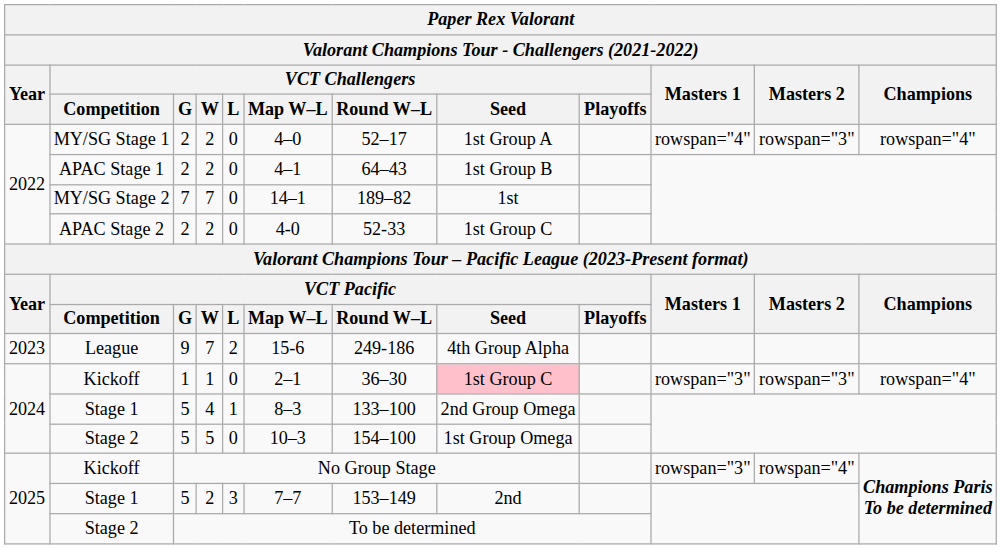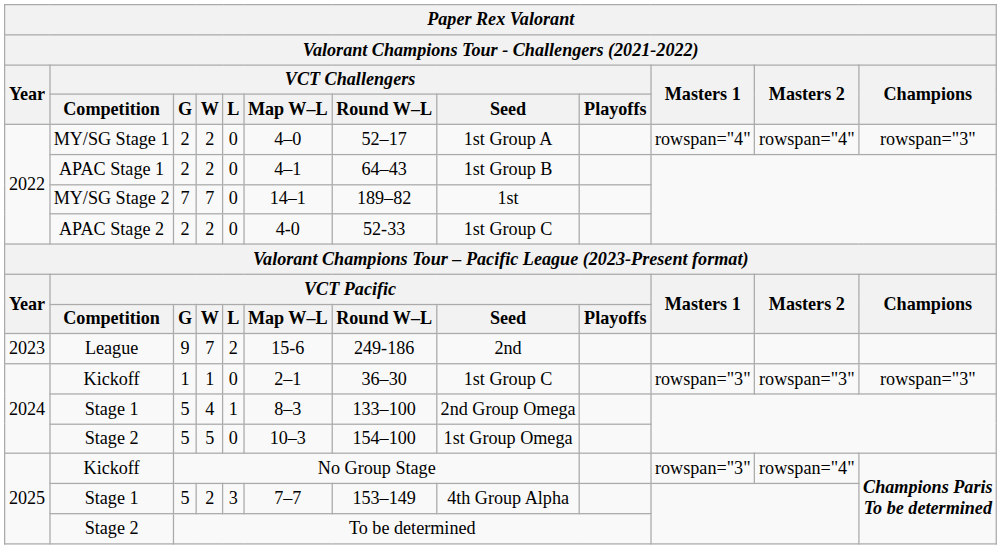(807, 139) rowspan="3" -> (807, 139) rowspan="4"
(928, 139) rowspan="4" -> (928, 139) rowspan="3"
(508, 349) 4th Group Alpha -> (508, 349) 2nd
(508, 378) pink background -> (508, 378) no background
(928, 378) rowspan="4" -> (928, 378) rowspan="3"
(508, 498) 2nd -> (508, 498) 4th Group Alpha
